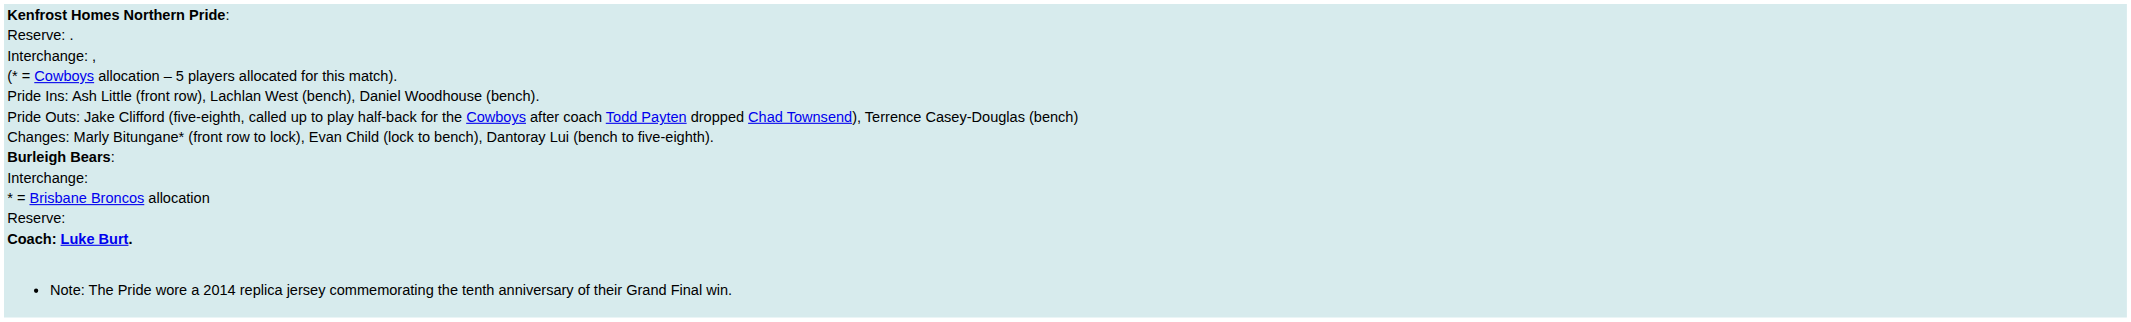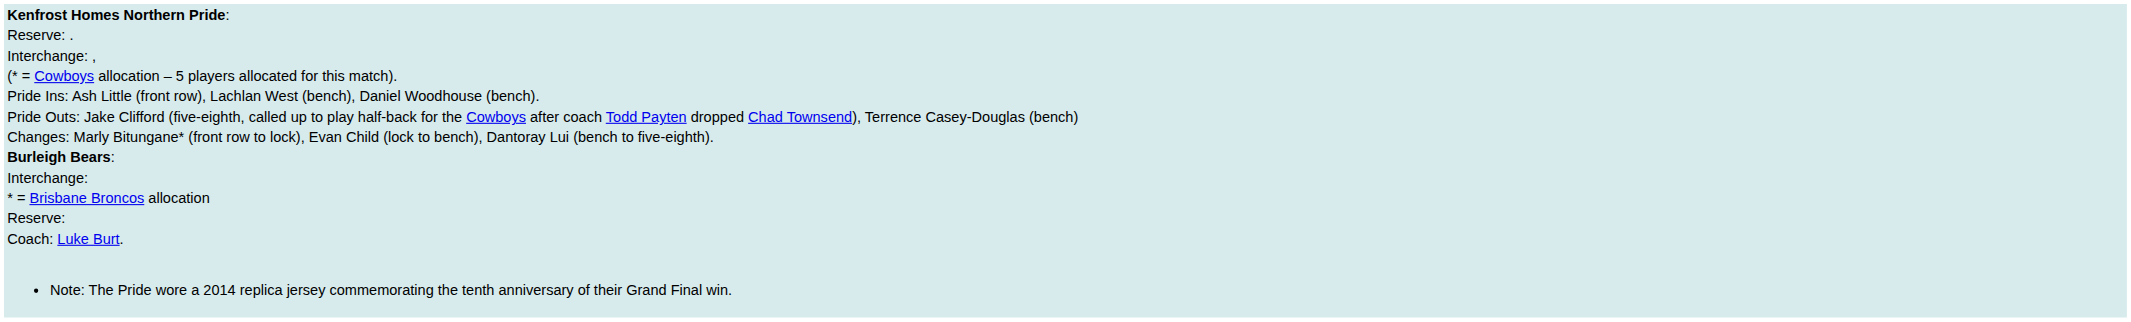(70, 239) bold -> (65, 239) normal
